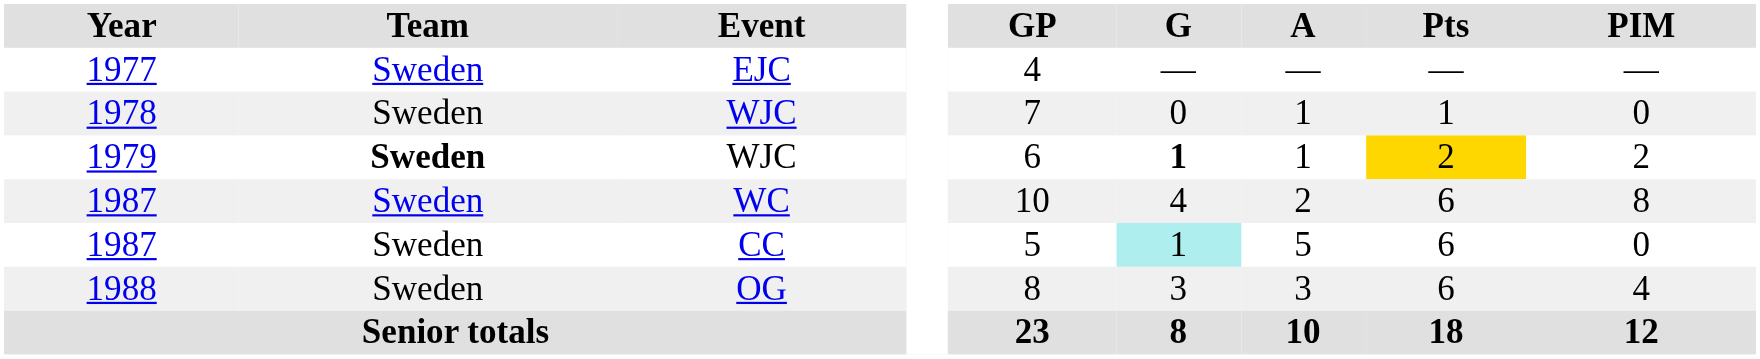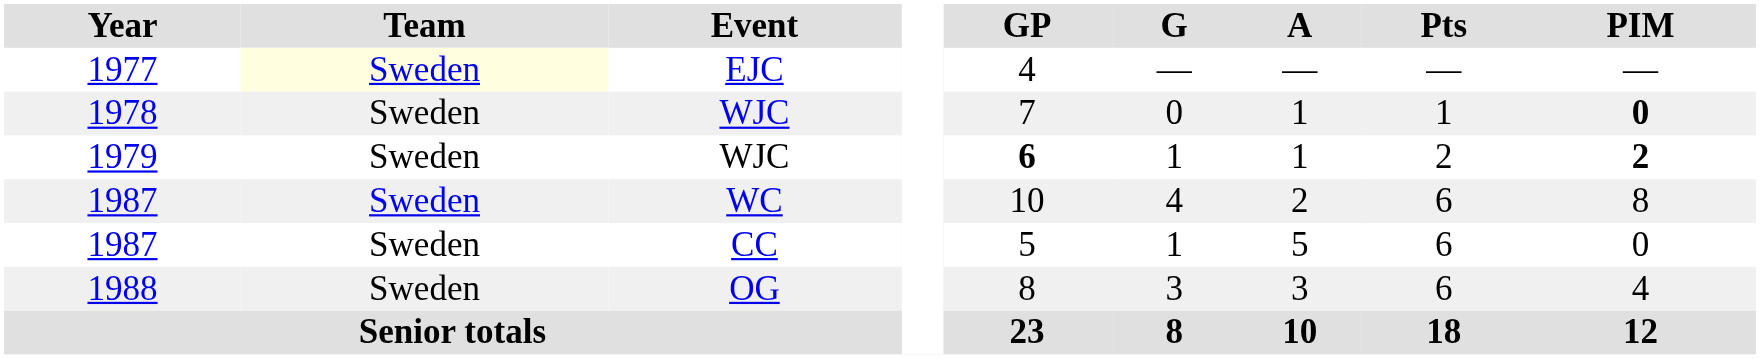(428, 69) no background -> (425, 69) lightyellow background
(1641, 112) normal -> (1641, 112) bold
(428, 156) bold -> (425, 156) normal
(1032, 156) normal -> (1027, 156) bold
(1178, 156) bold -> (1174, 156) normal
(1446, 156) gold background -> (1444, 156) no background
(1641, 156) normal -> (1641, 156) bold
(1178, 244) paleturquoise background -> (1174, 244) no background
